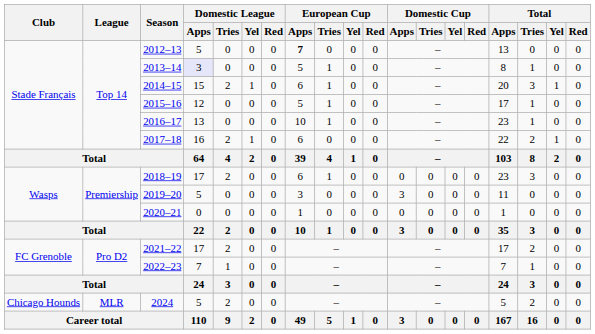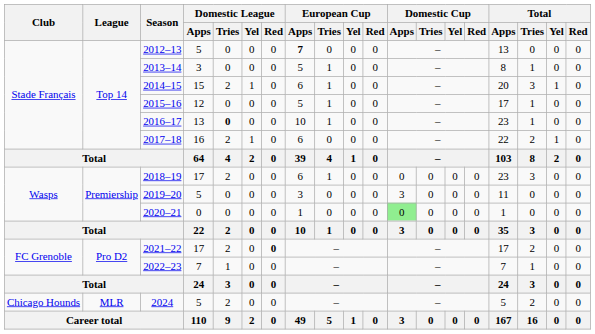(199, 67) lavender background -> (199, 67) no background
(228, 121) normal -> (228, 121) bold
(402, 212) no background -> (402, 212) lightgreen background
(274, 248) normal -> (274, 248) bold
